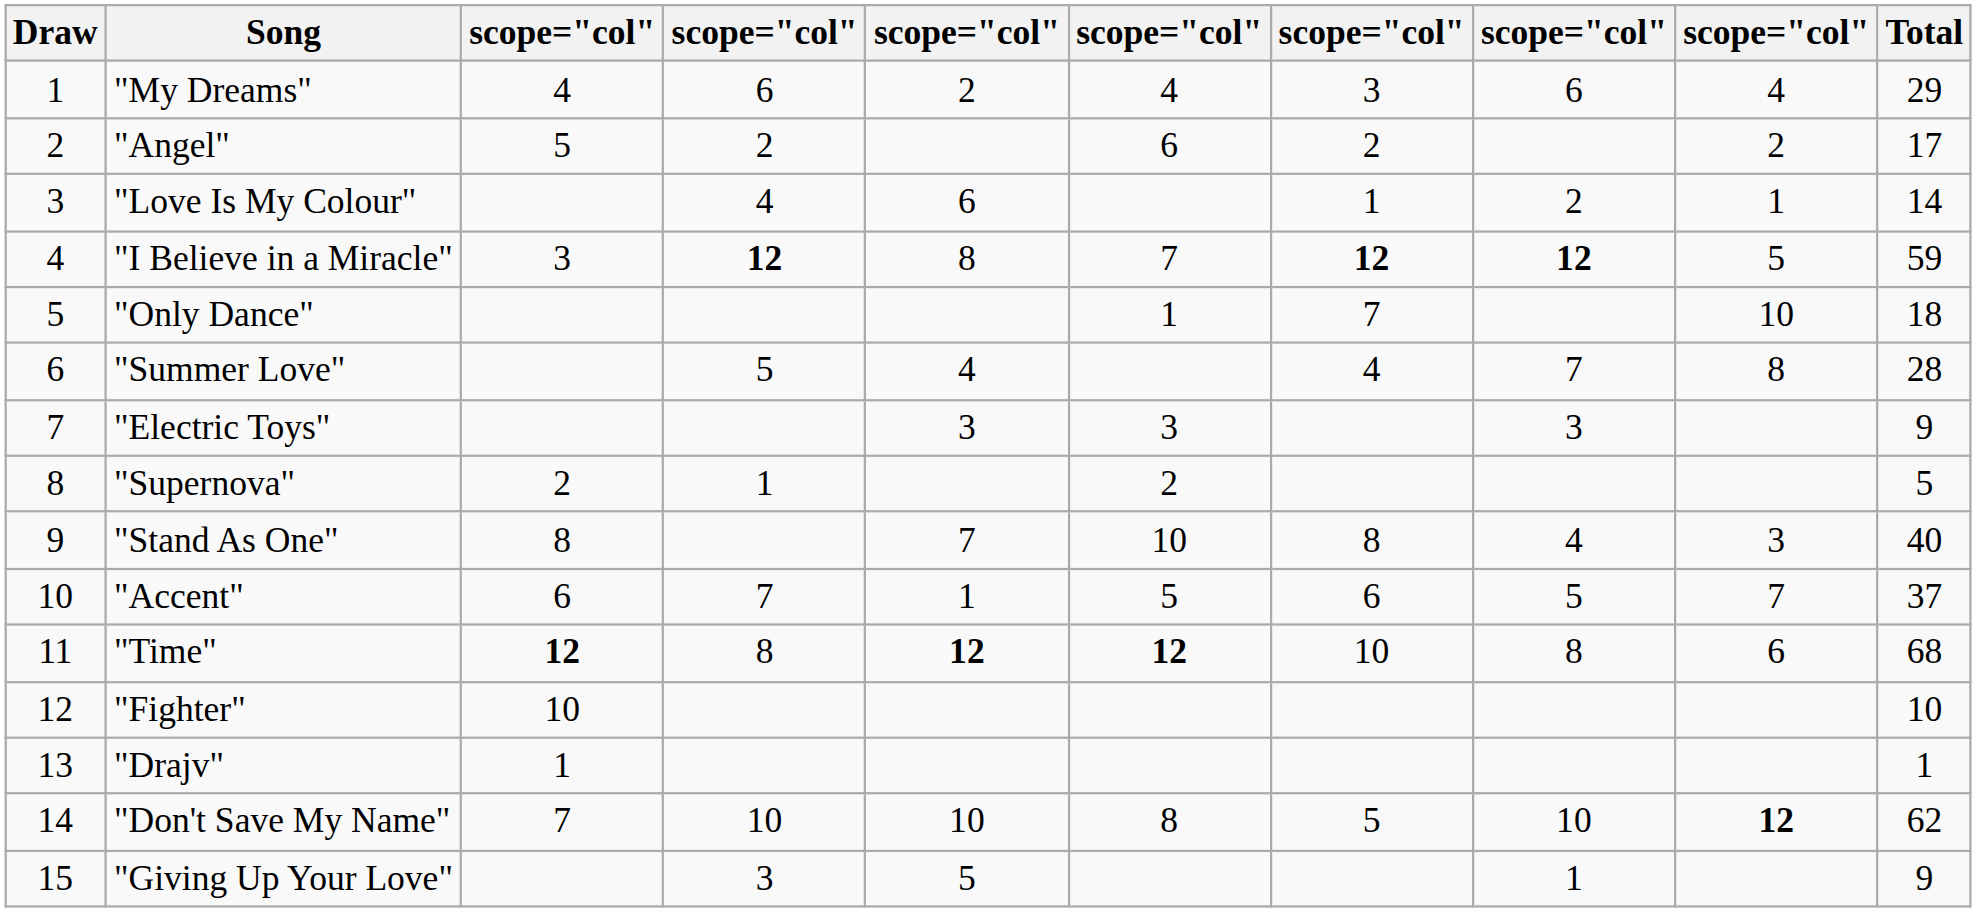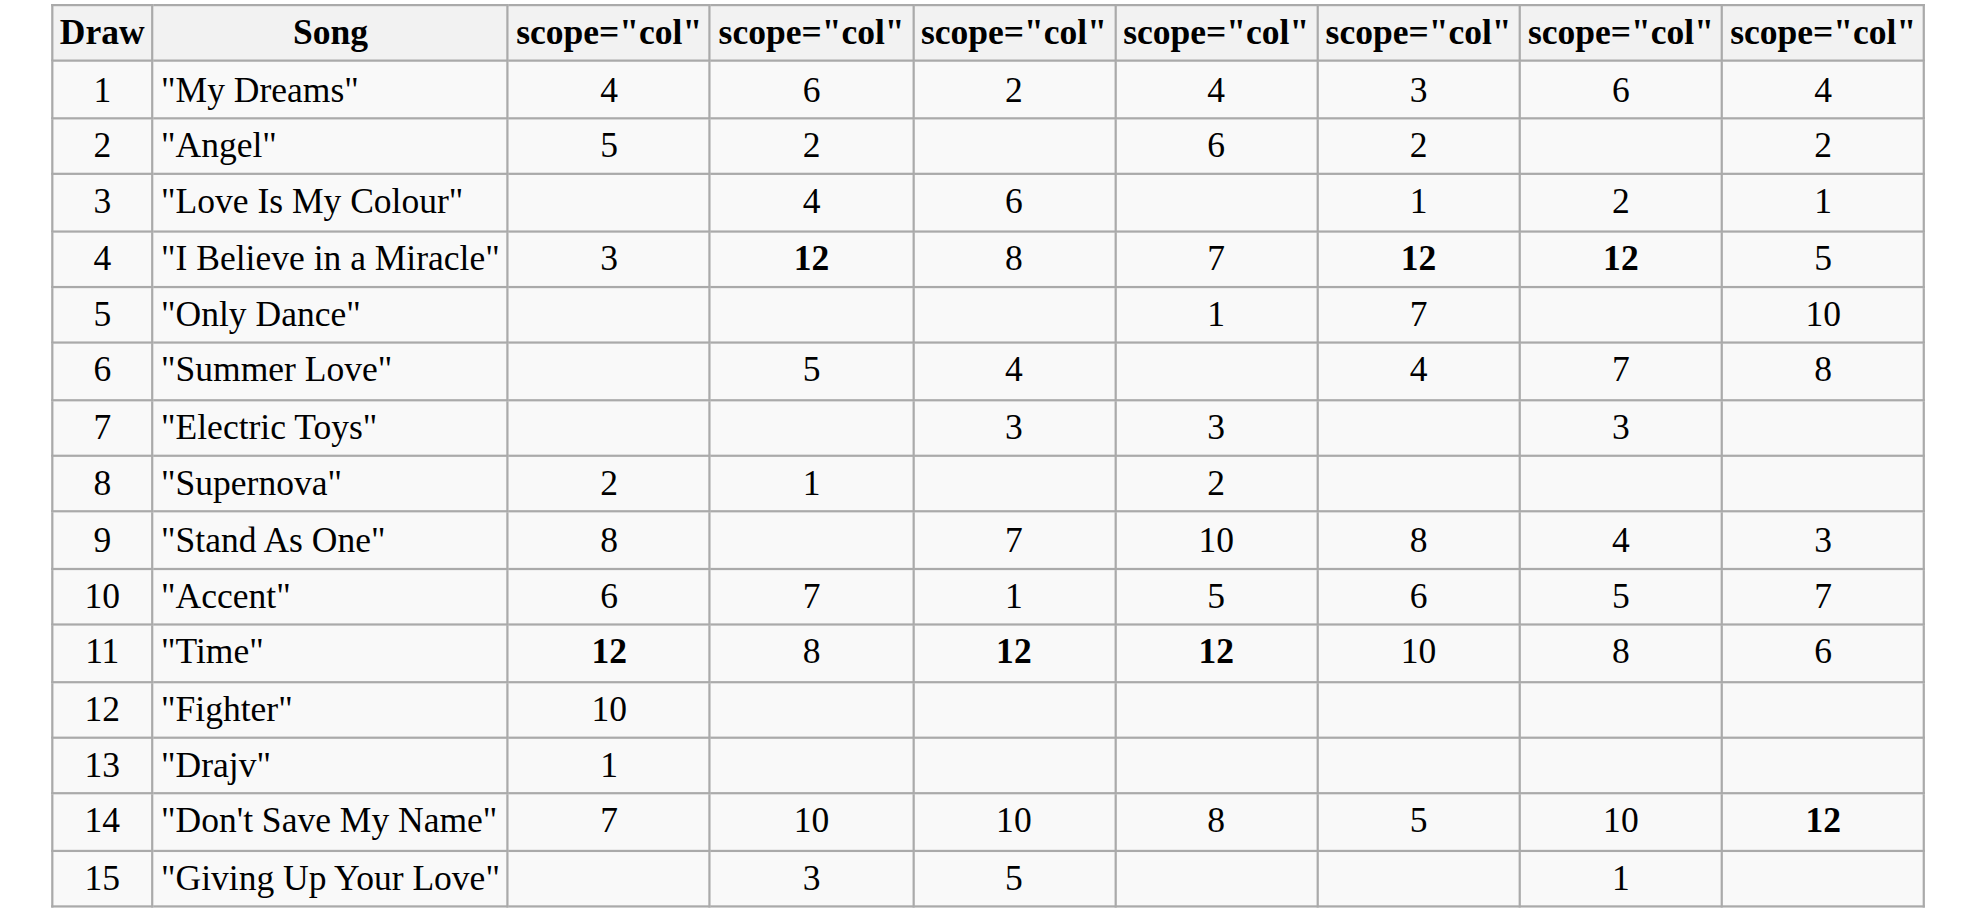- column: (1924, 32)
